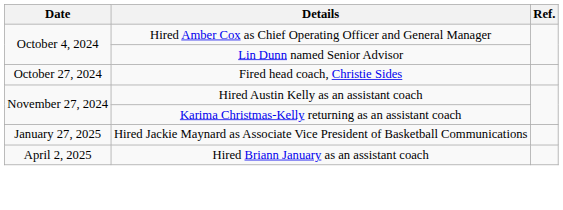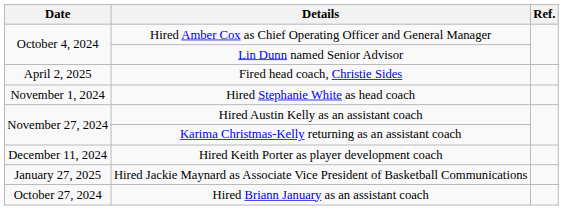(58, 74) October 27, 2024 -> (58, 74) April 2, 2025
+ row: (321, 94)
+ row: (321, 154)
(58, 154) April 2, 2025 -> (58, 194) October 27, 2024
